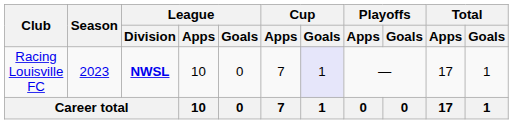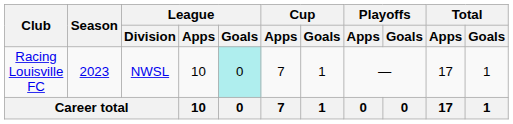(150, 72) bold -> (150, 72) normal
(240, 72) no background -> (240, 72) paleturquoise background
(322, 72) lavender background -> (322, 72) no background
